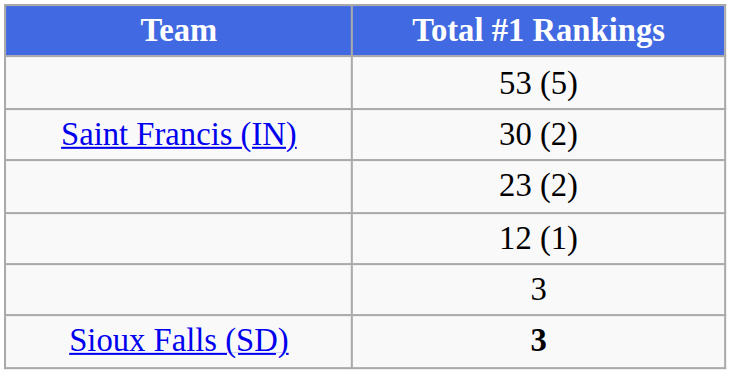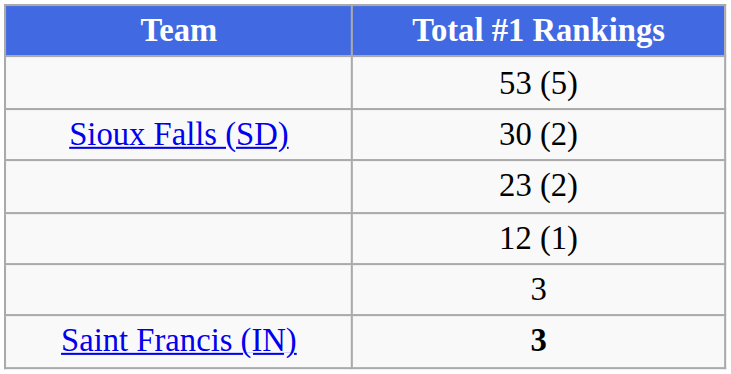(179, 133) Saint Francis (IN) -> (179, 133) Sioux Falls (SD)
(179, 340) Sioux Falls (SD) -> (179, 340) Saint Francis (IN)
